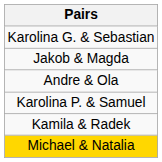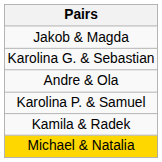(81, 37) Karolina G. & Sebastian -> (81, 37) Jakob & Magda
(81, 59) Jakob & Magda -> (81, 59) Karolina G. & Sebastian
